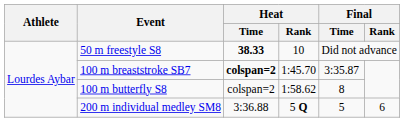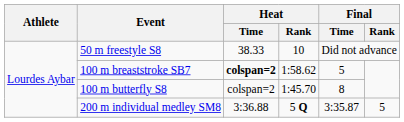(251, 51) bold -> (251, 51) normal
(299, 70) 1:45.70 -> (299, 70) 1:58.62
(342, 70) 3:35.87 -> (342, 70) 5
(299, 89) 1:58.62 -> (299, 89) 1:45.70
(342, 108) 5 -> (342, 108) 3:35.87
(382, 108) 6 -> (382, 108) 5
